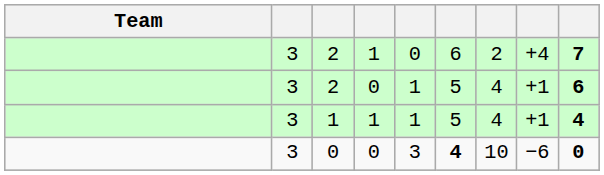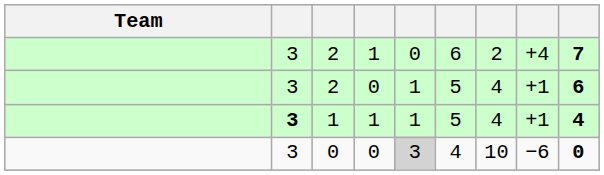(292, 120) normal -> (292, 120) bold
(415, 154) no background -> (415, 154) lightgrey background
(456, 154) bold -> (456, 154) normal
